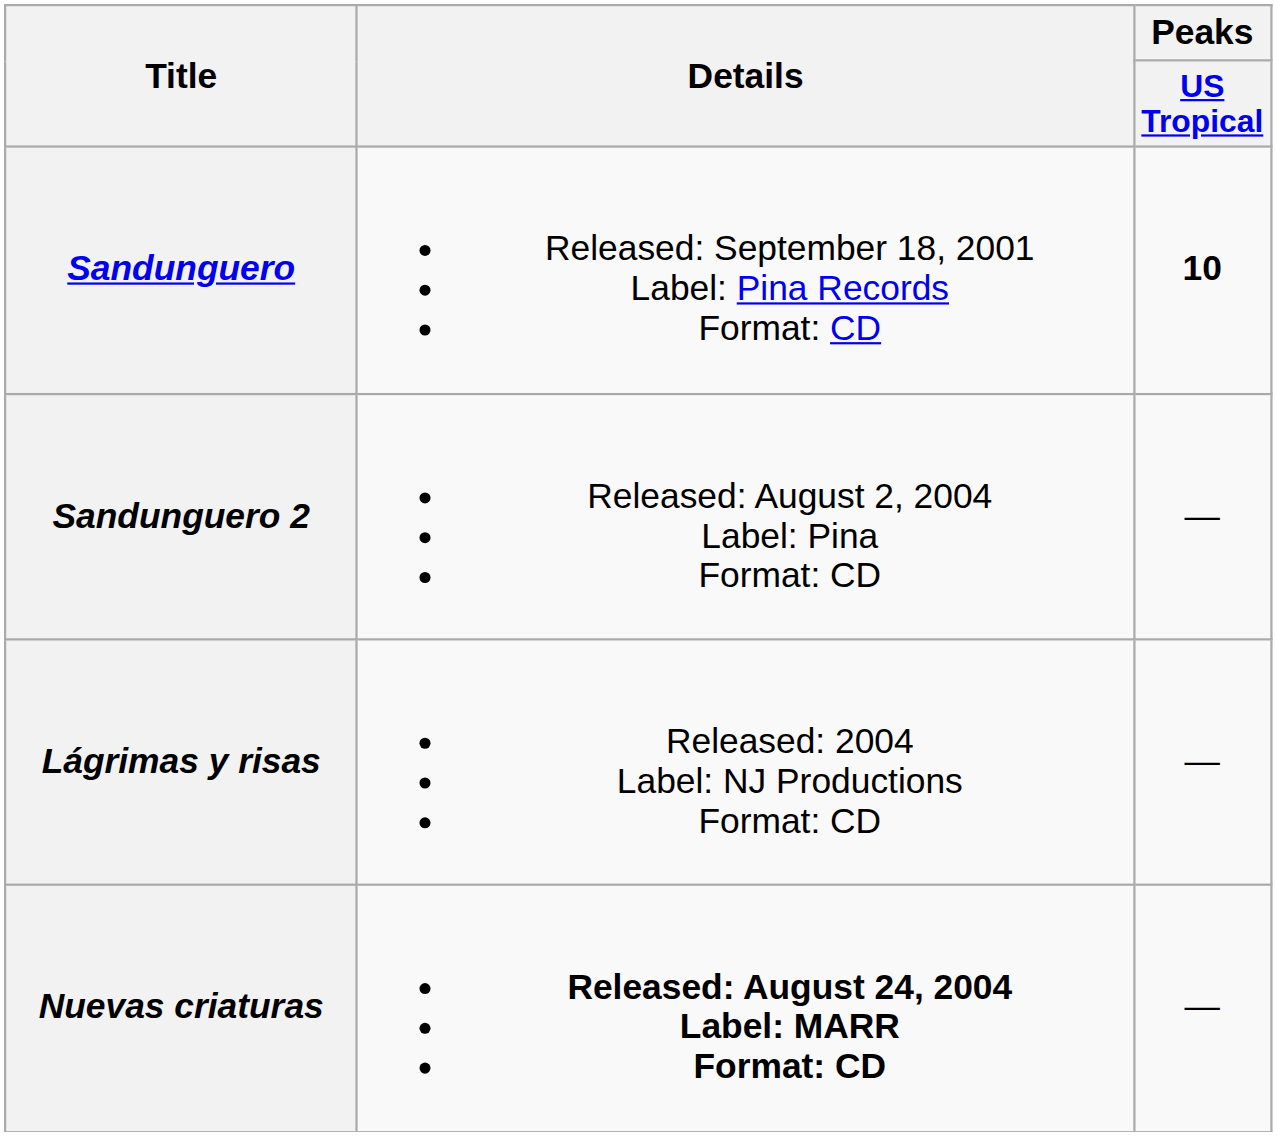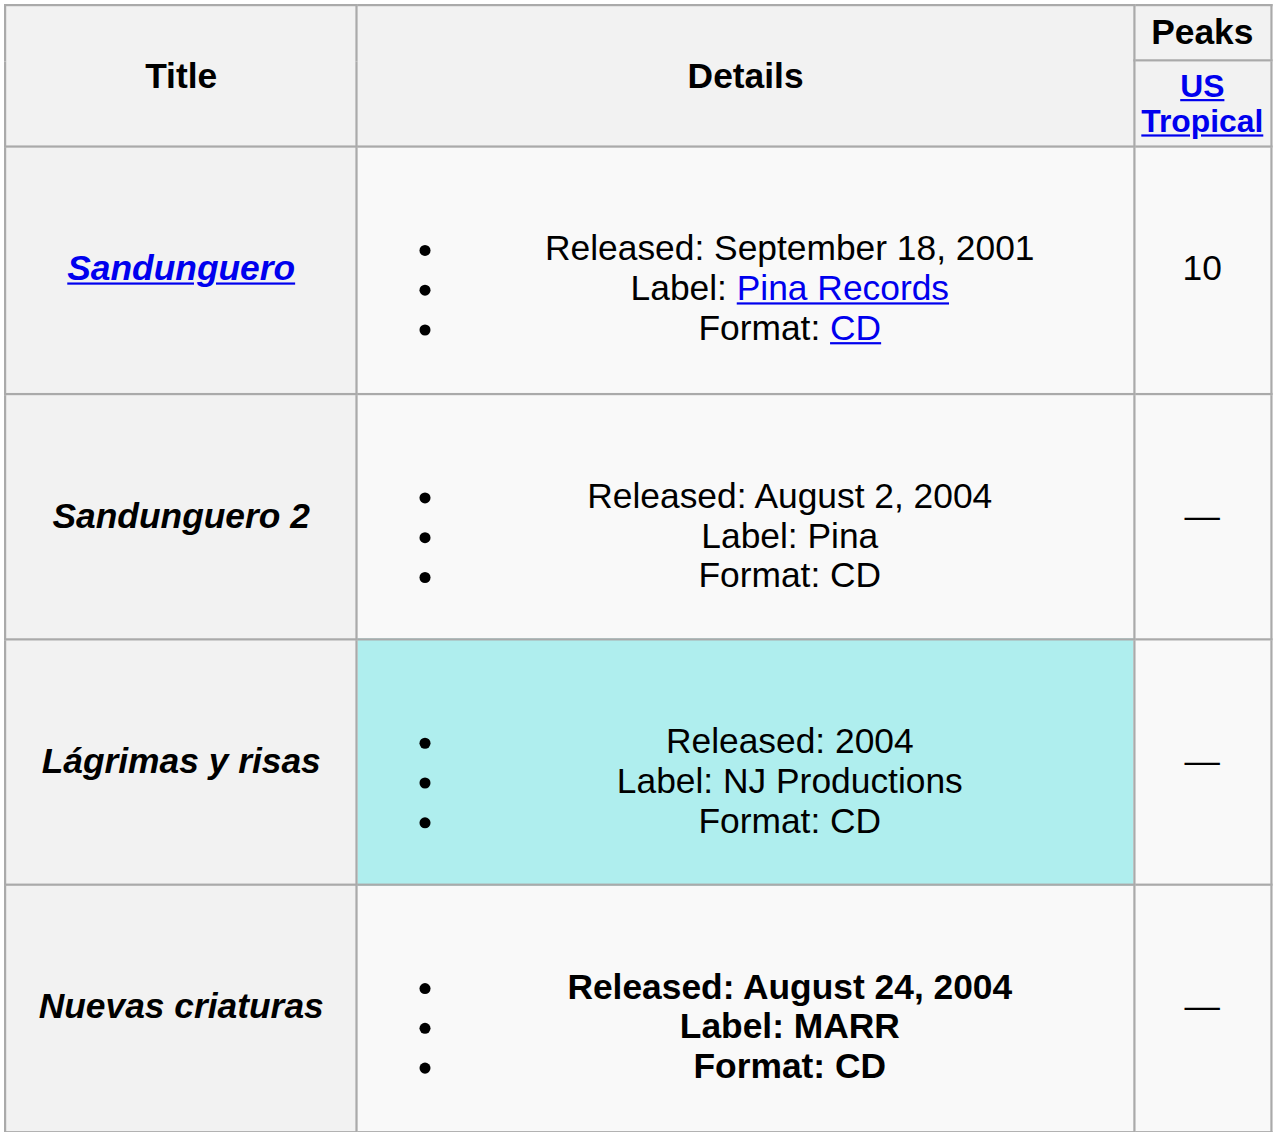(1202, 269) bold -> (1202, 269) normal
(746, 782) no background -> (746, 782) paleturquoise background
